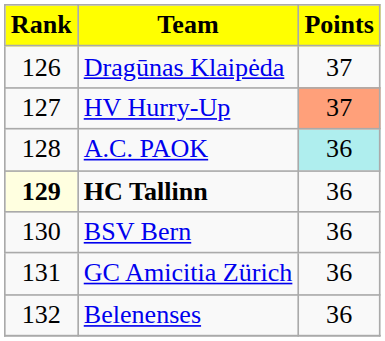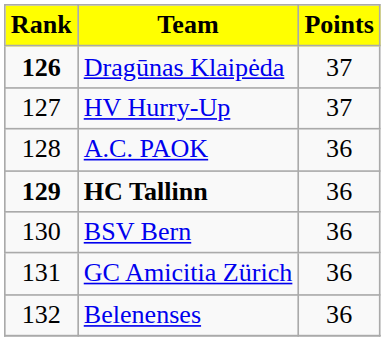(41, 66) normal -> (41, 66) bold
(339, 107) lightsalmon background -> (339, 107) no background
(339, 149) paleturquoise background -> (339, 149) no background
(41, 190) lightyellow background -> (41, 190) no background
